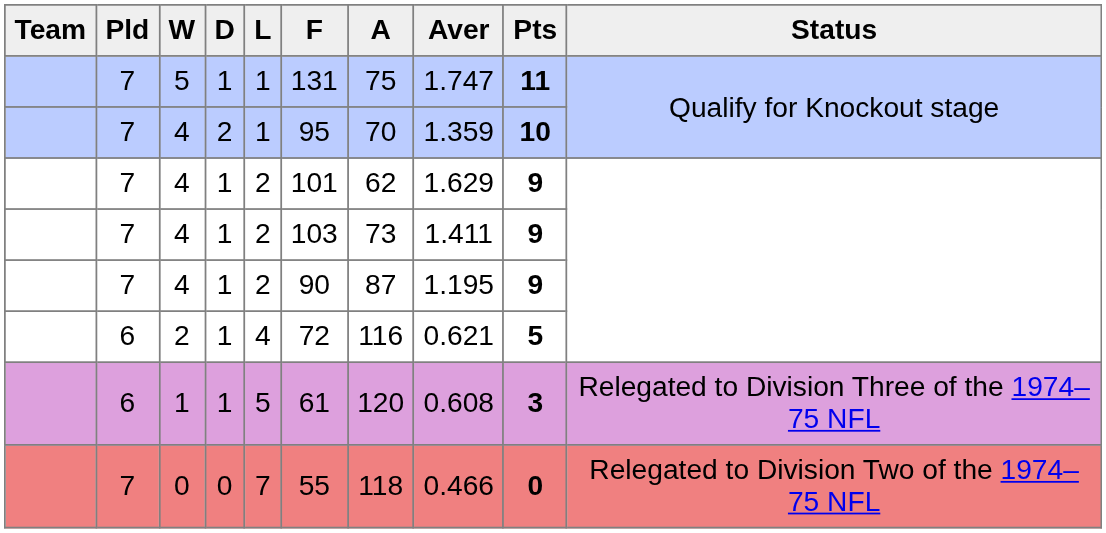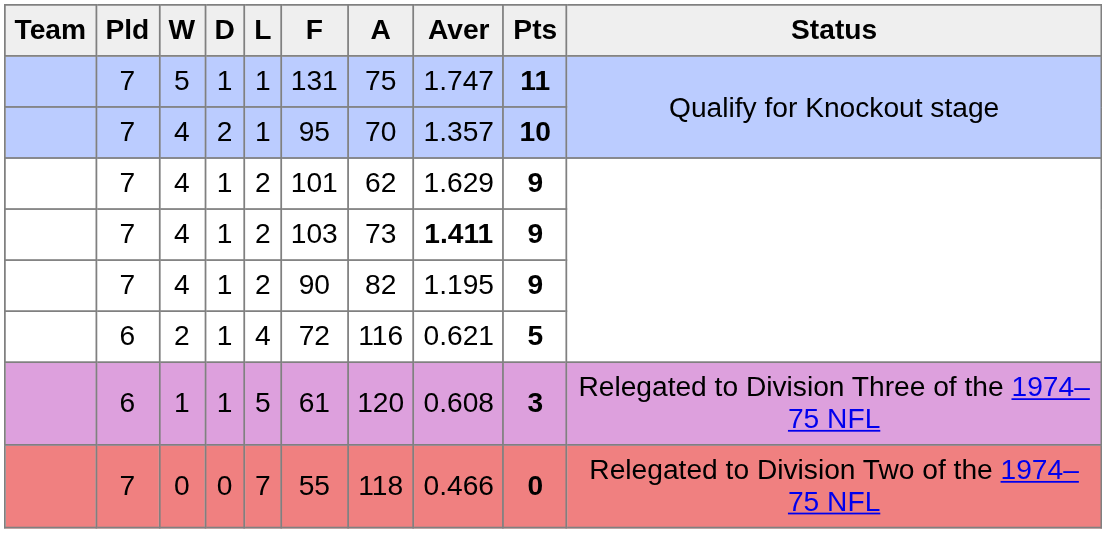(459, 132) 1.359 -> (459, 132) 1.357
(459, 234) normal -> (459, 234) bold
(381, 285) 87 -> (381, 285) 82
